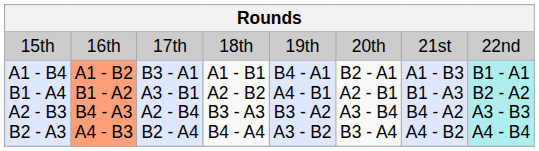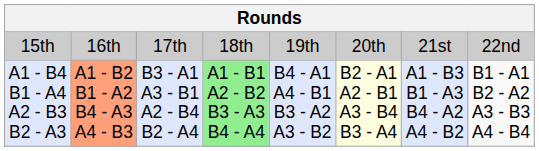(236, 103) no background -> (236, 103) lightgreen background
(369, 103) no background -> (369, 103) lightyellow background
(501, 103) paleturquoise background -> (501, 103) no background
